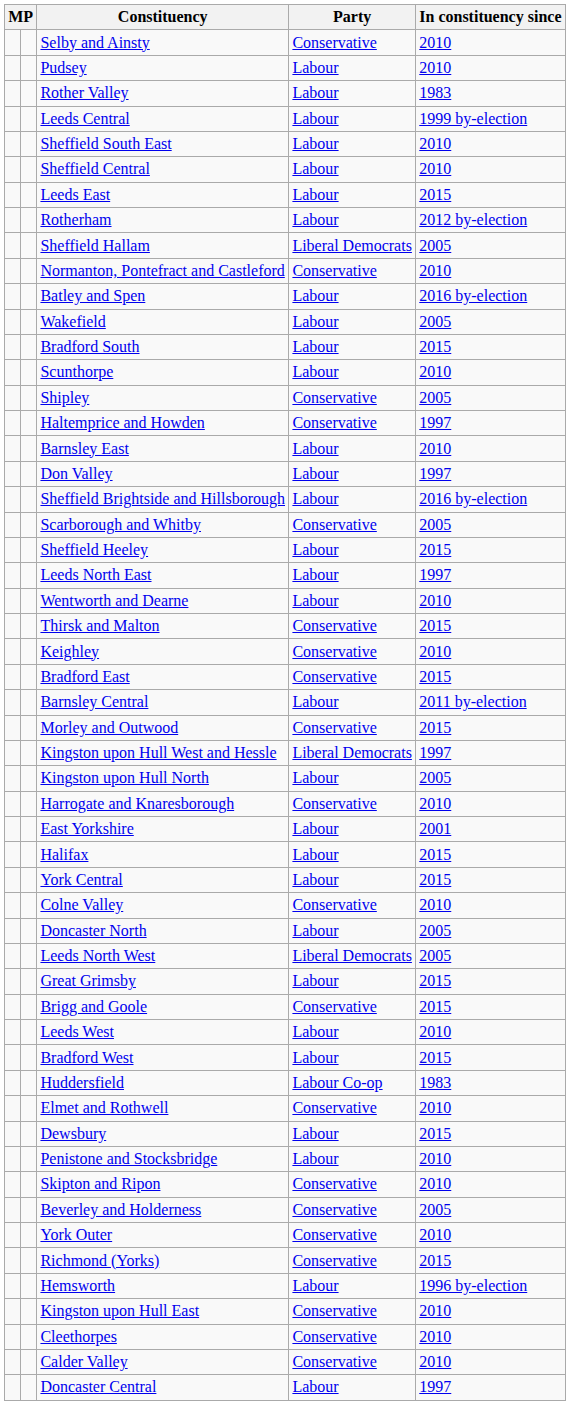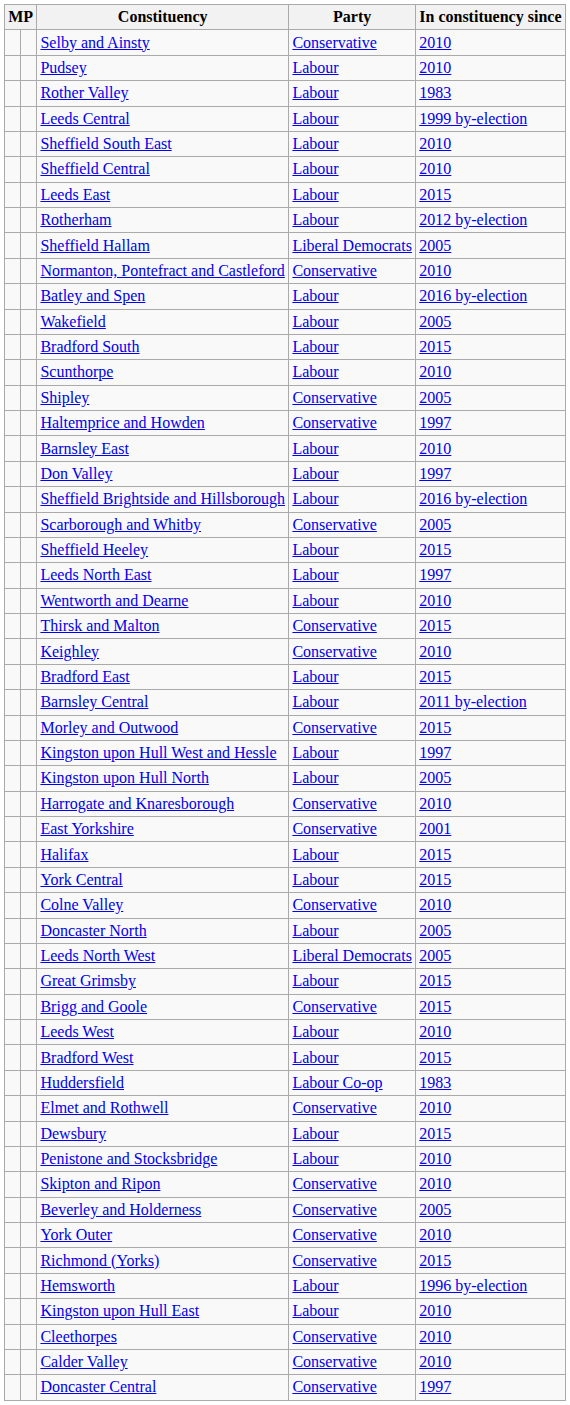(335, 676) Conservative -> (315, 676) Labour
(352, 753) Liberal Democrats -> (315, 753) Labour
(315, 829) Labour -> (335, 829) Conservative
(335, 1311) Conservative -> (315, 1311) Labour
(315, 1387) Labour -> (335, 1387) Conservative
